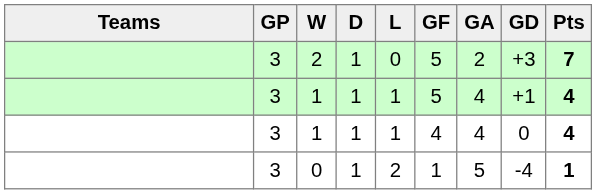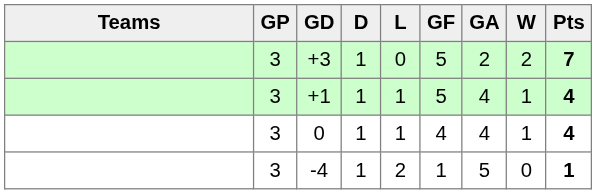columns swapped: (317, 22) <-> (524, 22)
